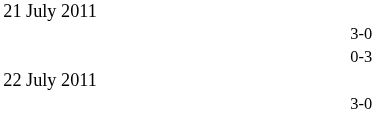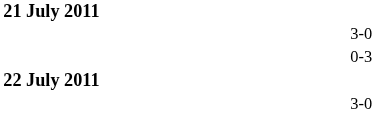(50, 10) normal -> (51, 10) bold
(50, 80) normal -> (51, 80) bold
